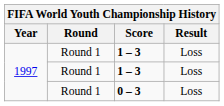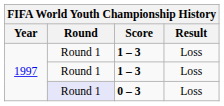(81, 91) no background -> (81, 91) lavender background
